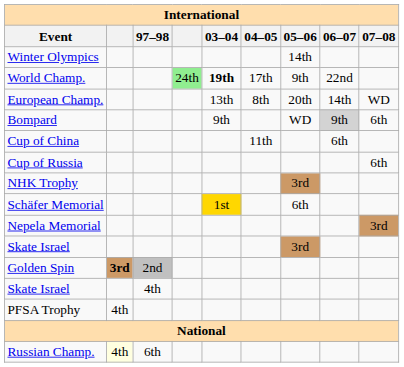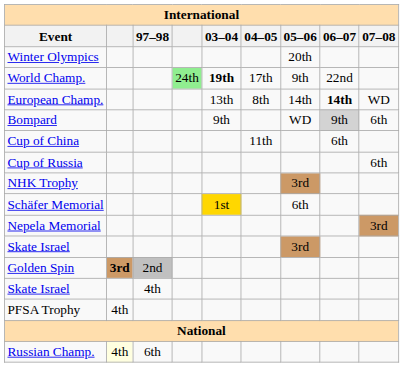(300, 57) 14th -> (300, 57) 20th
(300, 99) 20th -> (300, 99) 14th
(339, 99) normal -> (339, 99) bold
